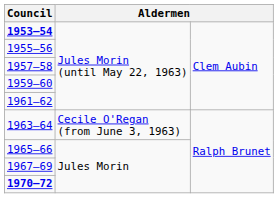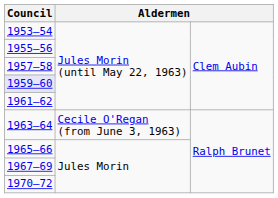(30, 31) bold -> (30, 31) normal
(30, 84) no background -> (30, 84) lavender background
(30, 184) bold -> (30, 184) normal
